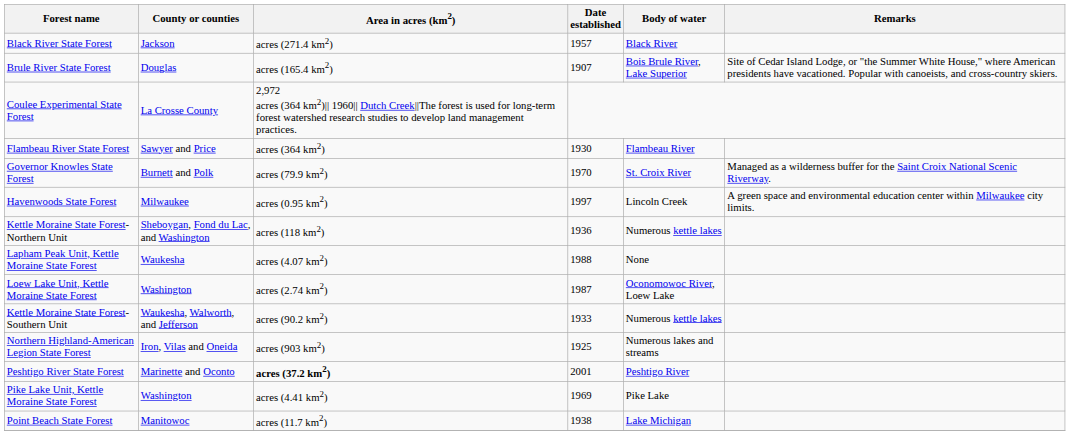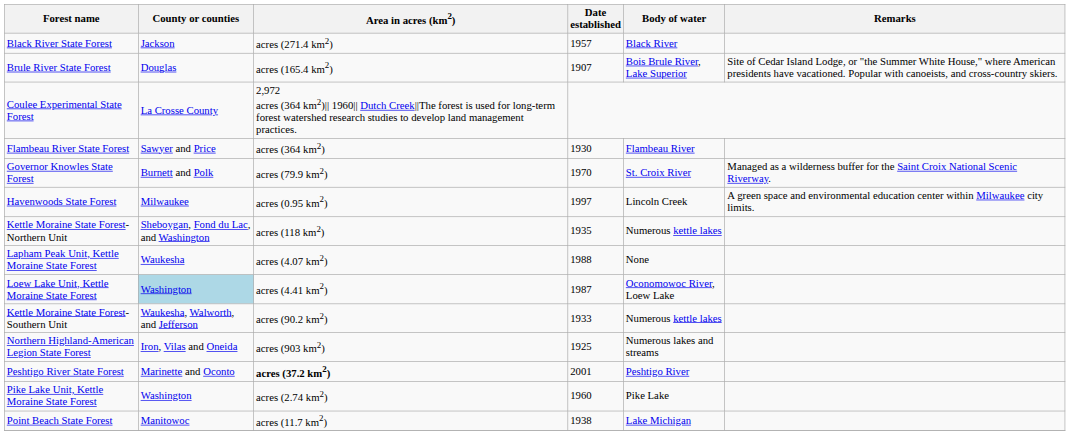(581, 231) 1936 -> (581, 231) 1935
(166, 289) no background -> (166, 289) lightblue background
(292, 289) acres (2.74 km2) -> (292, 289) acres (4.41 km2)
(292, 396) acres (4.41 km2) -> (292, 396) acres (2.74 km2)
(581, 396) 1969 -> (581, 396) 1960
